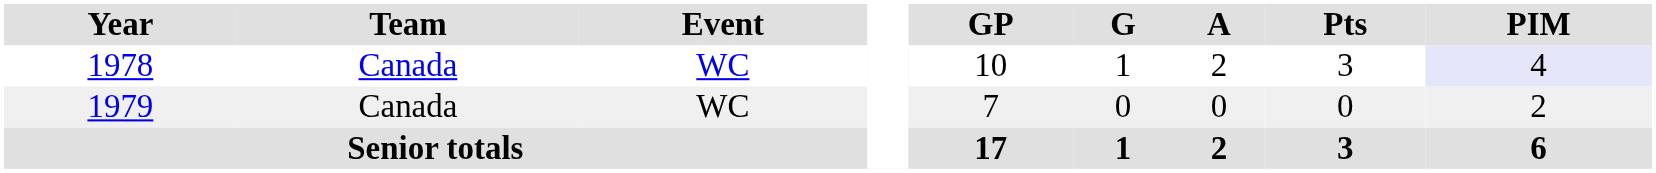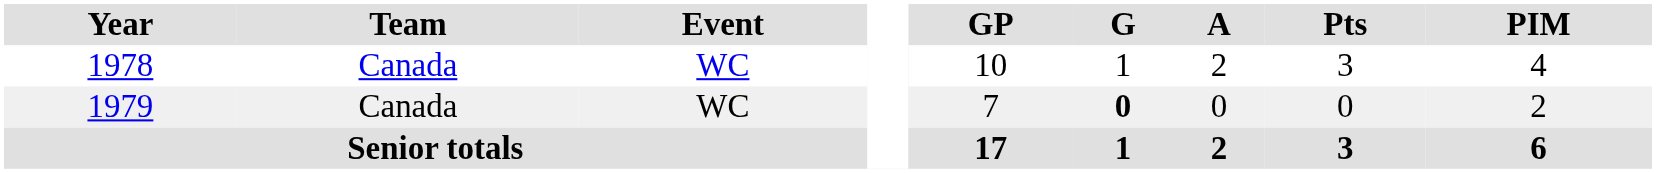(1539, 65) lavender background -> (1539, 65) no background
(1123, 106) normal -> (1123, 106) bold
